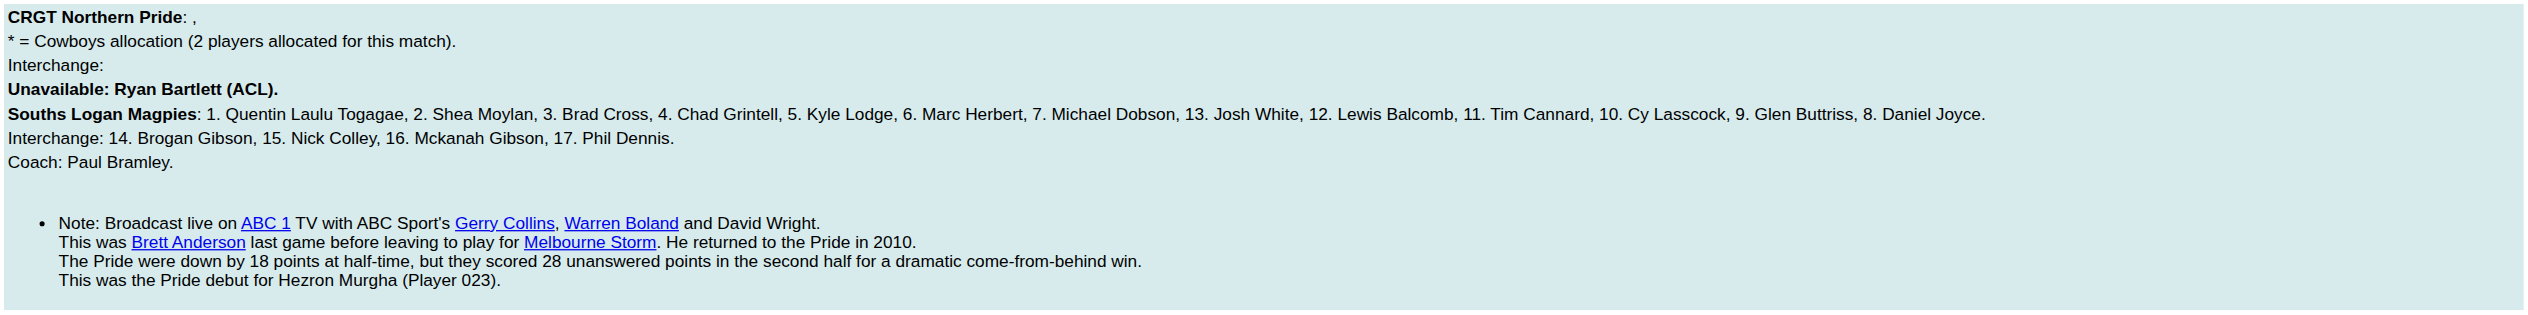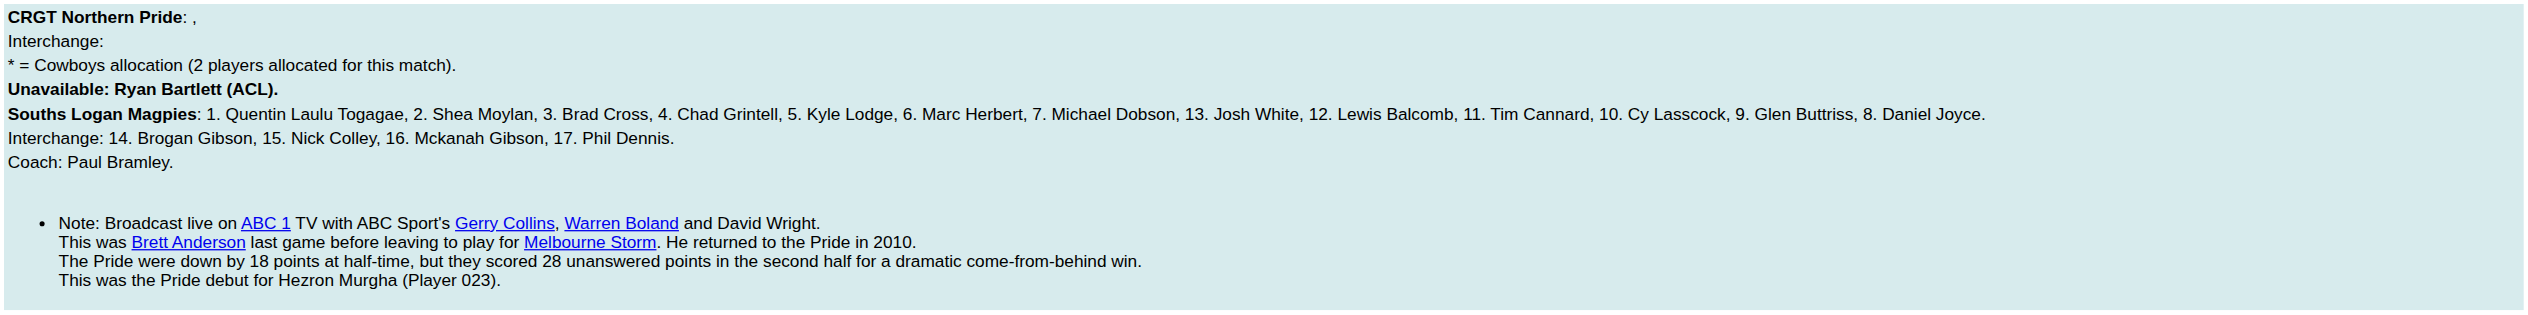(232, 41) * = Cowboys allocation (2 players allocated for this match). -> (56, 41) Interchange:
(56, 66) Interchange: -> (232, 66) * = Cowboys allocation (2 players allocated for this match).
